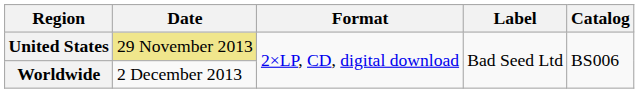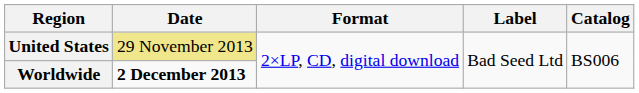(179, 74) normal -> (181, 74) bold
